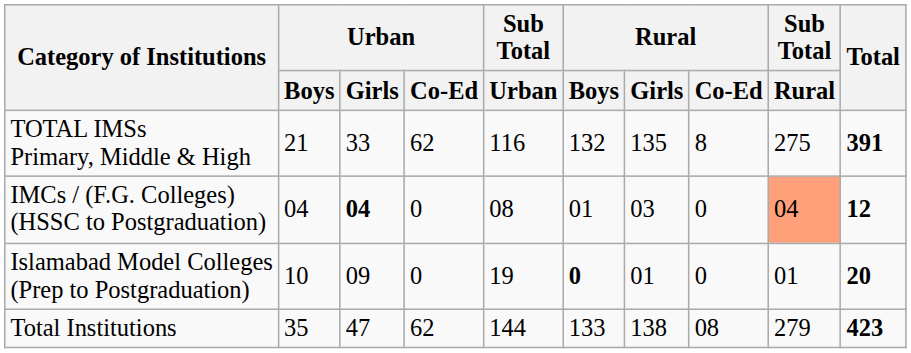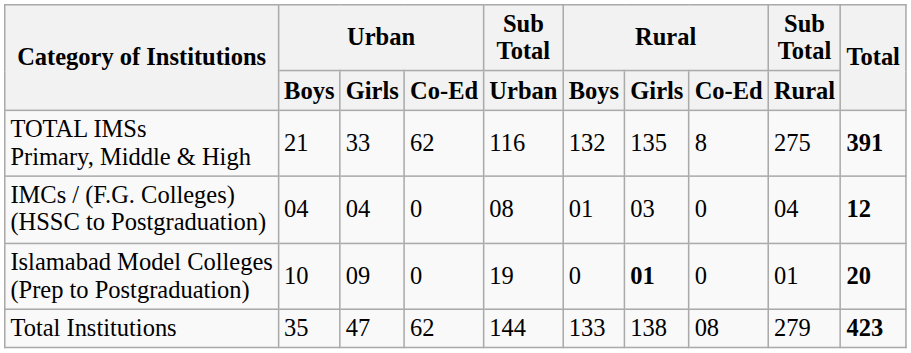(358, 209) bold -> (358, 209) normal
(786, 209) lightsalmon background -> (786, 209) no background
(575, 275) bold -> (575, 275) normal
(643, 275) normal -> (643, 275) bold
